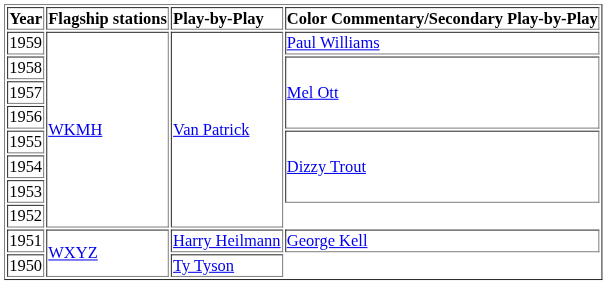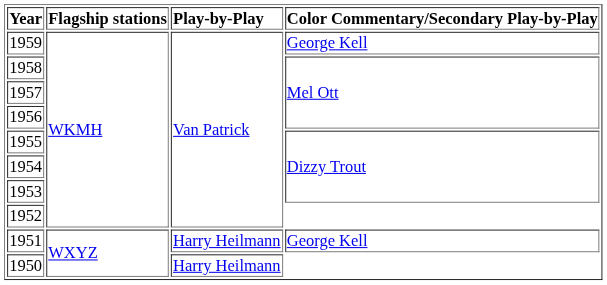(333, 43) Paul Williams -> (327, 43) George Kell
(204, 265) Ty Tyson -> (227, 265) Harry Heilmann
